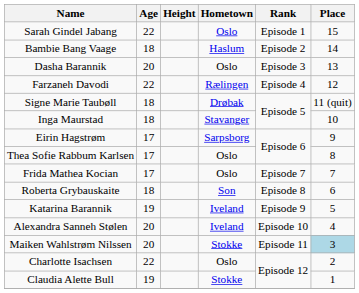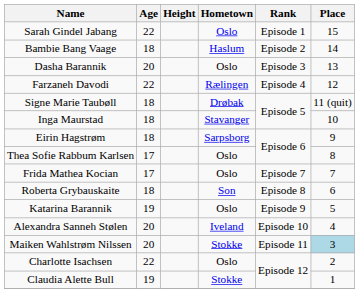(149, 137) 17 -> (149, 137) 18
(227, 208) Iveland -> (227, 208) Oslo
